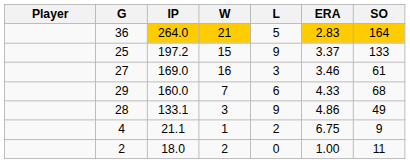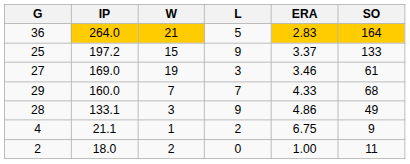- column: (50, 14)
(225, 71) 16 -> (171, 71) 19
(276, 91) 6 -> (238, 91) 7
